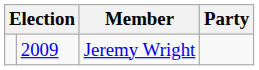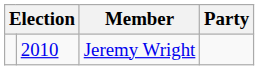(40, 49) 2009 -> (40, 49) 2010
